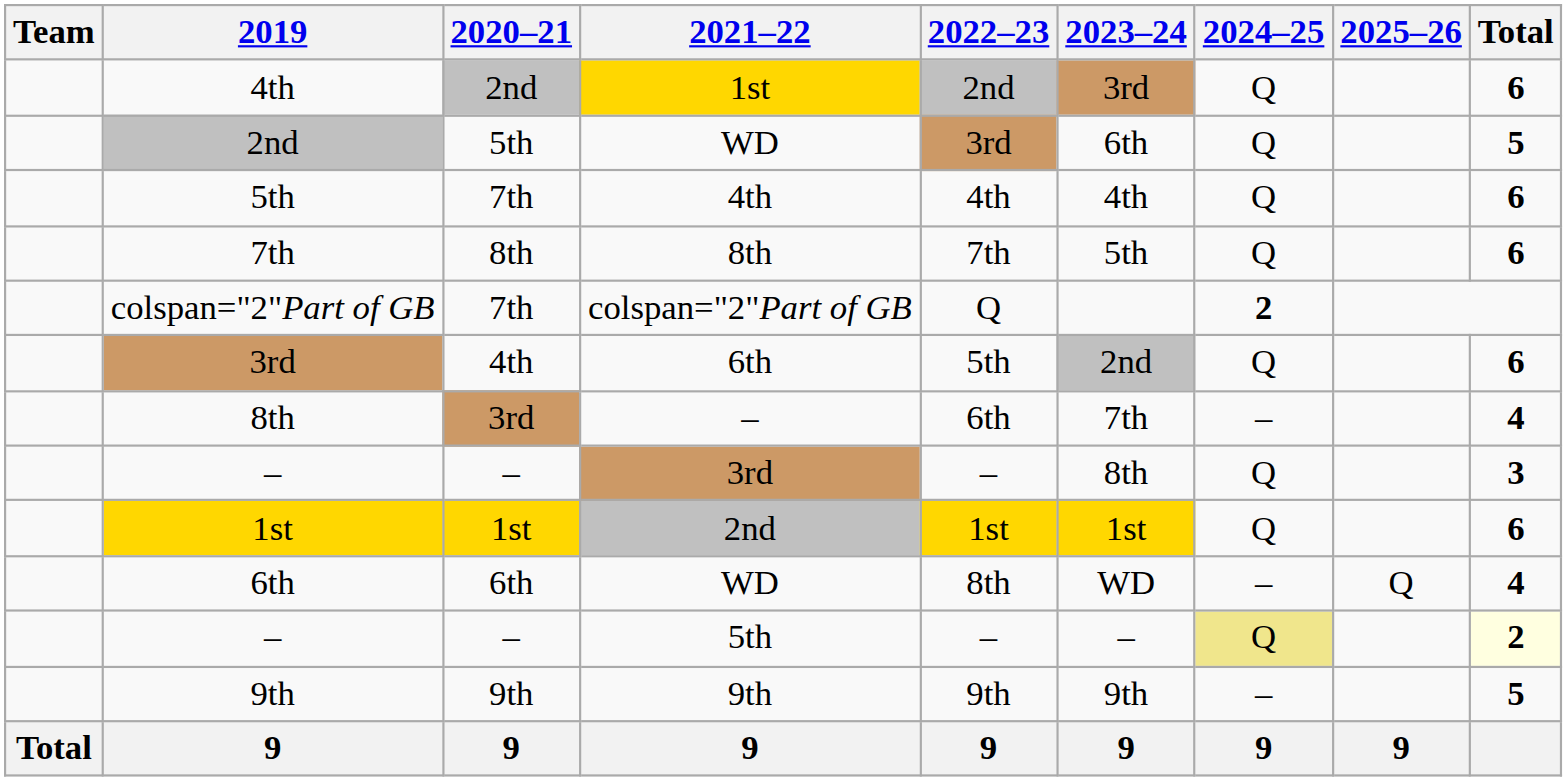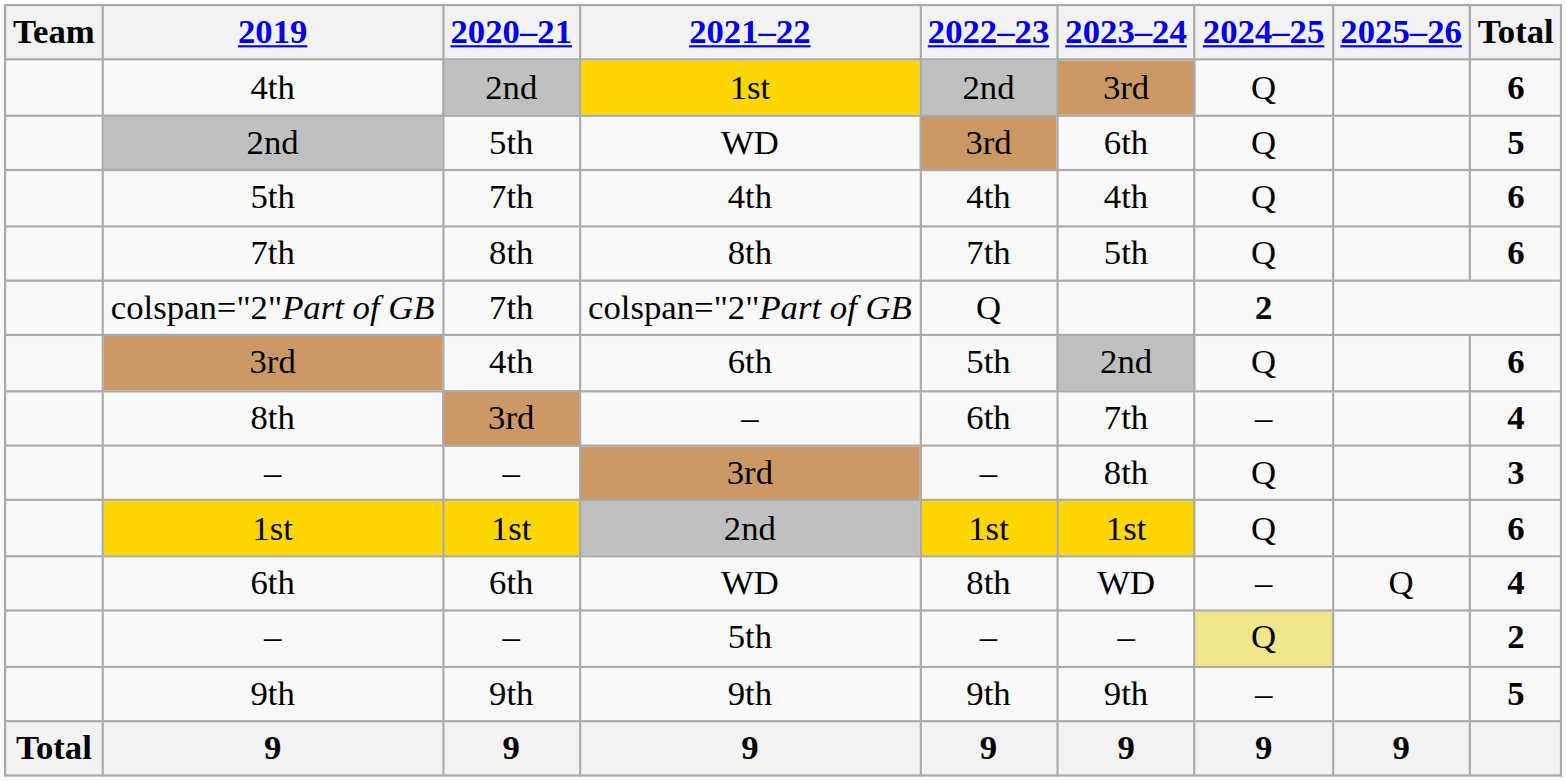(1516, 637) lightyellow background -> (1516, 637) no background
